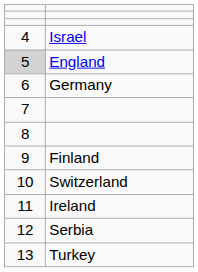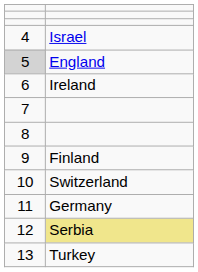(81, 85) Germany -> (72, 85) Ireland
(72, 206) Ireland -> (81, 206) Germany
(71, 230) no background -> (71, 230) khaki background
